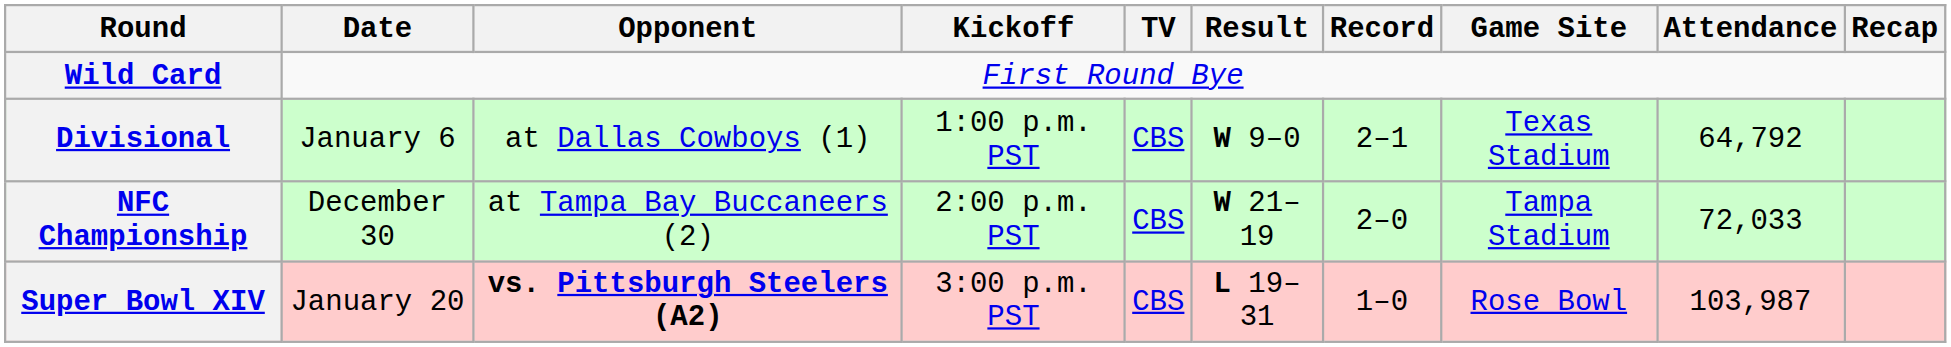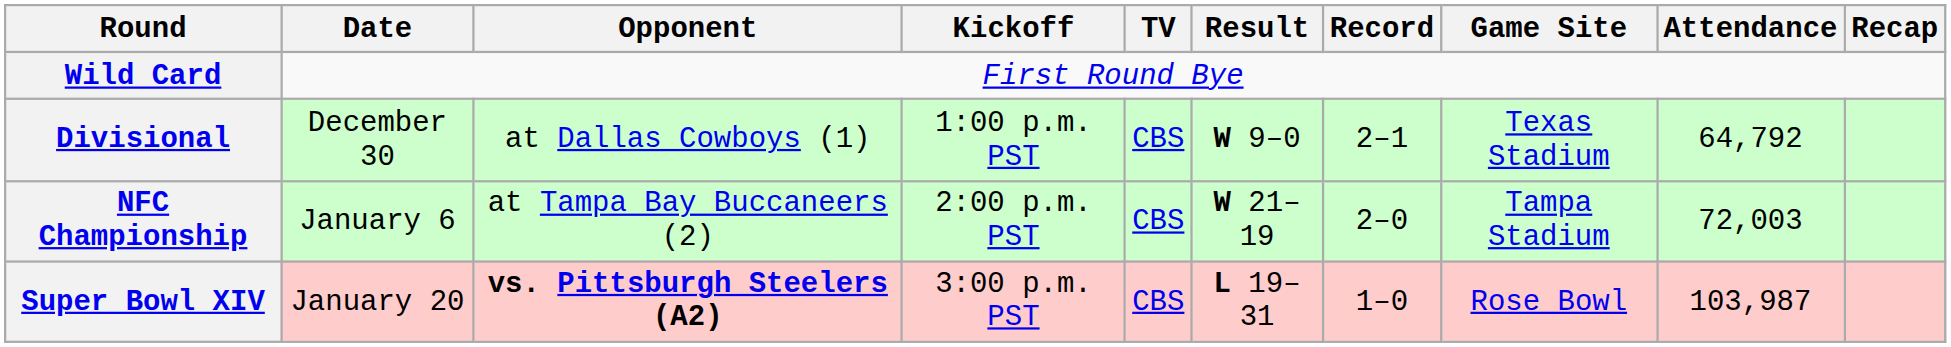(377, 140) January 6 -> (377, 140) December 30
(377, 221) December 30 -> (377, 221) January 6
(1750, 221) 72,033 -> (1750, 221) 72,003
